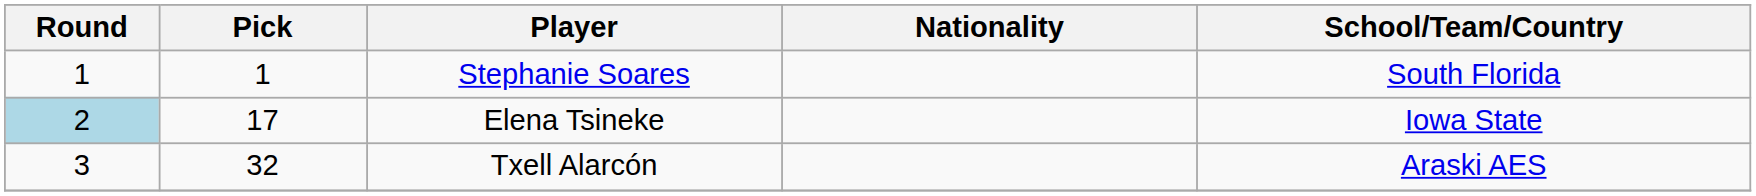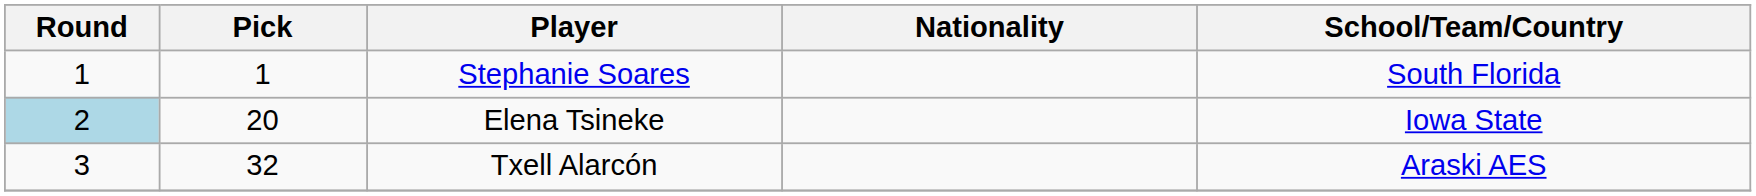(263, 119) 17 -> (263, 119) 20
